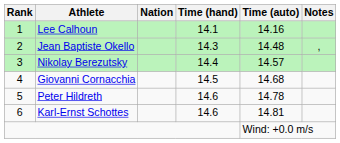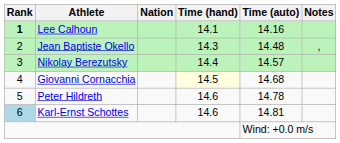(20, 29) normal -> (20, 29) bold
(208, 79) no background -> (208, 79) lightyellow background
(20, 113) no background -> (20, 113) lightblue background
